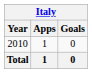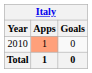(45, 44) no background -> (45, 44) lightsalmon background
